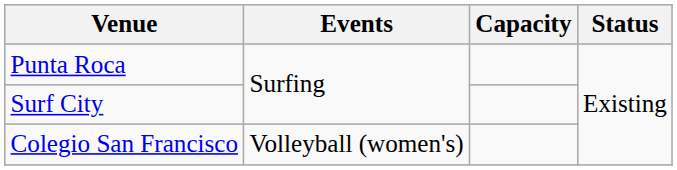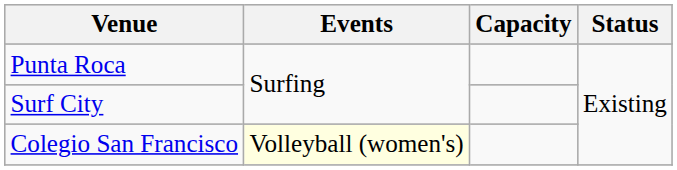(357, 143) no background -> (357, 143) lightyellow background
